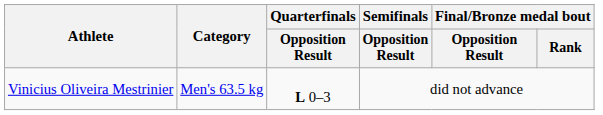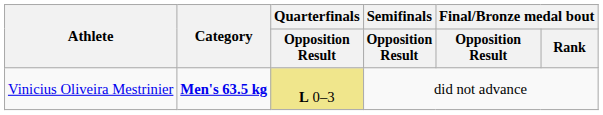(222, 89) normal -> (224, 89) bold
(313, 97) no background -> (317, 97) khaki background
